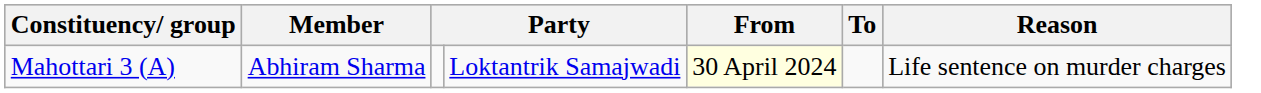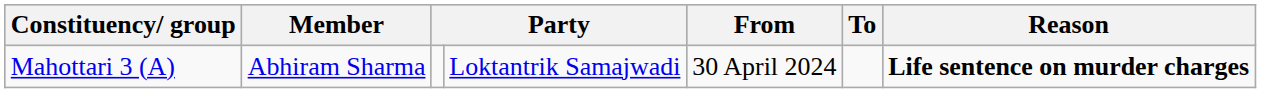(764, 66) lightyellow background -> (764, 66) no background
(1057, 66) normal -> (1069, 66) bold
